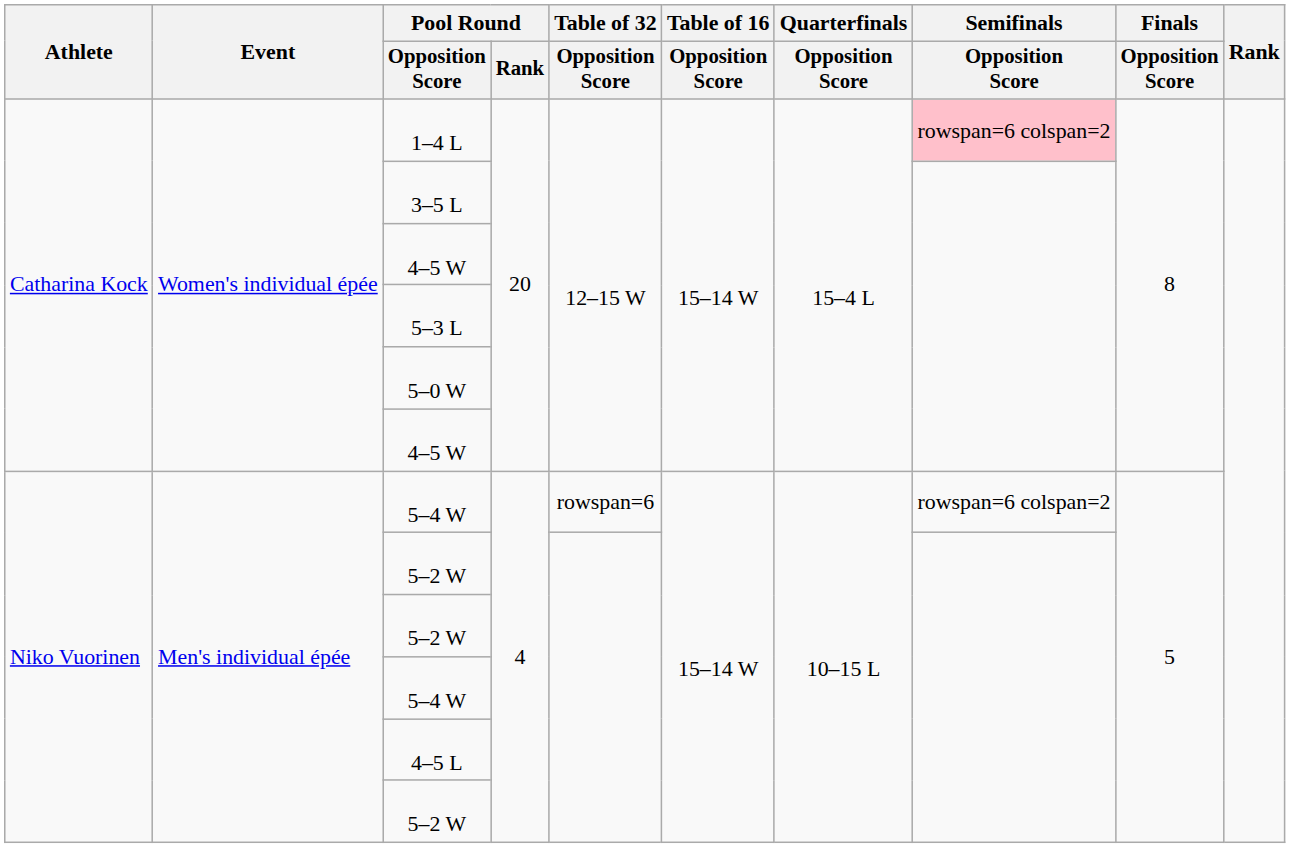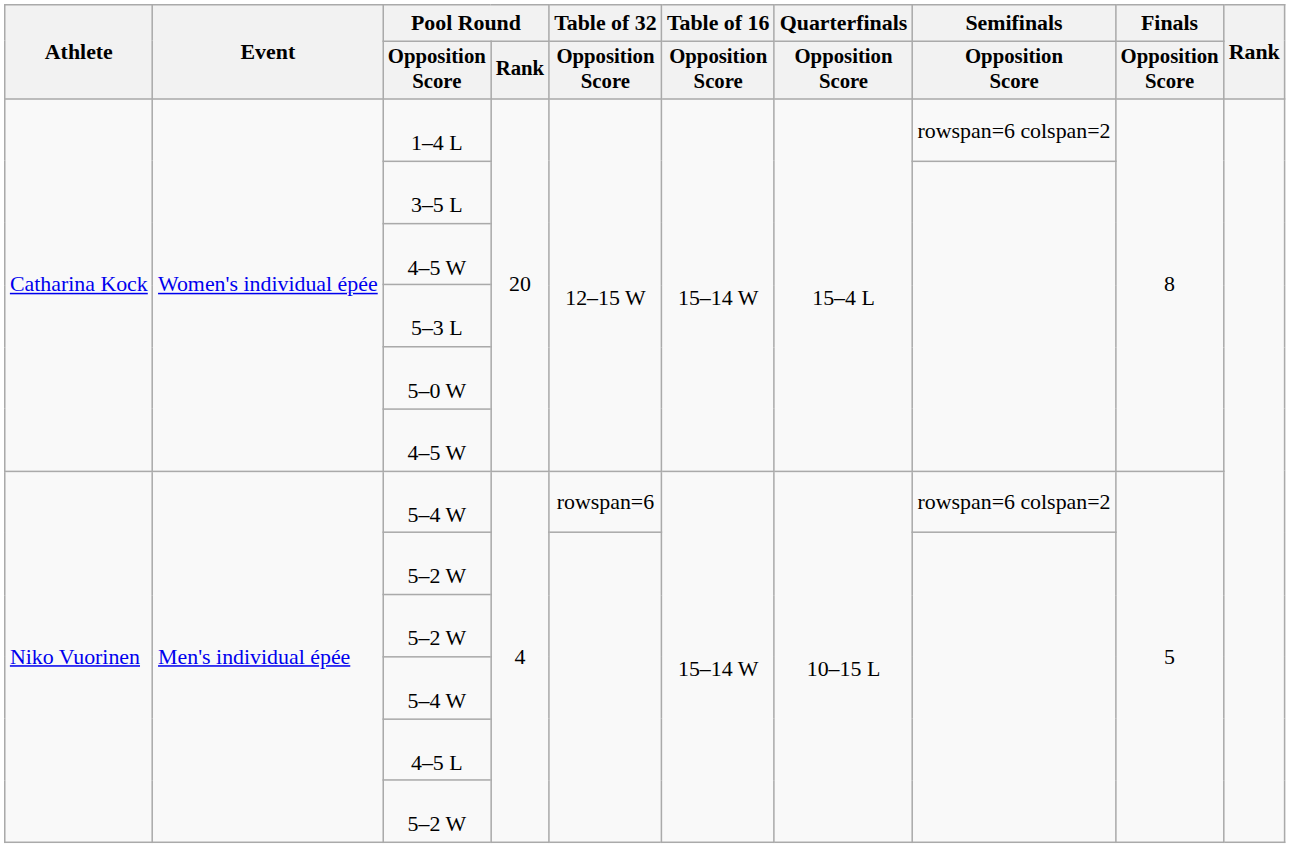(1014, 130) pink background -> (1014, 130) no background
